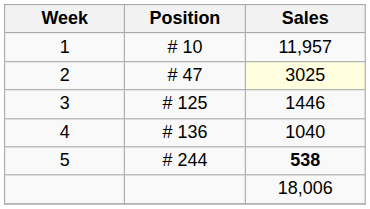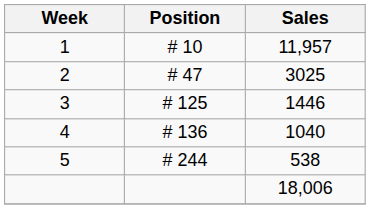(305, 75) lightyellow background -> (305, 75) no background
(305, 160) bold -> (305, 160) normal
